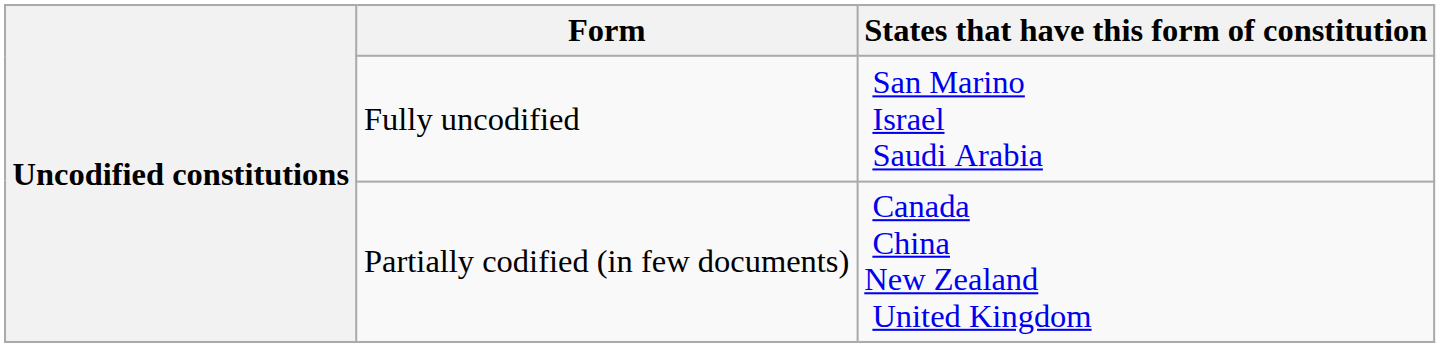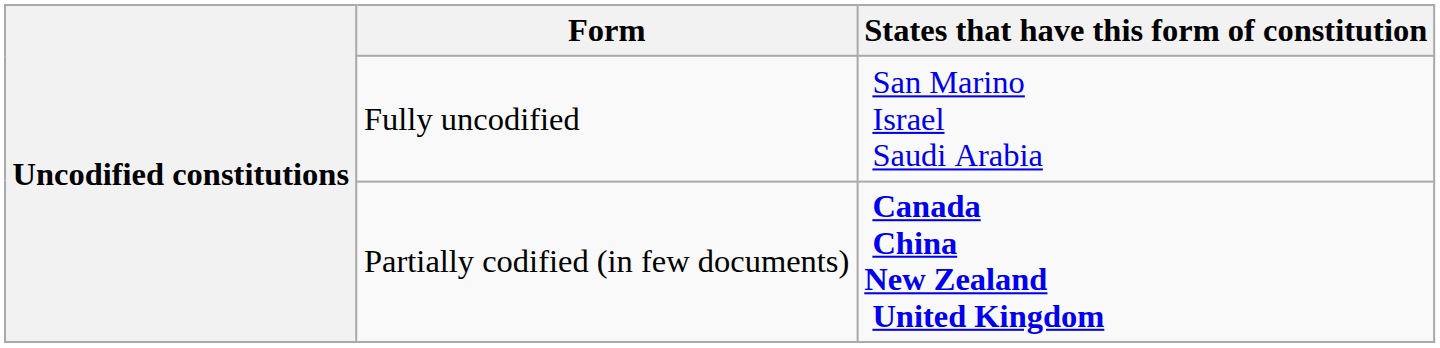(978, 261) normal -> (984, 261) bold
